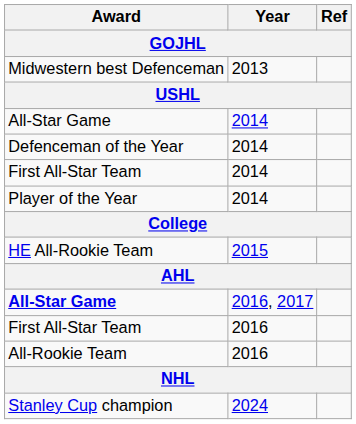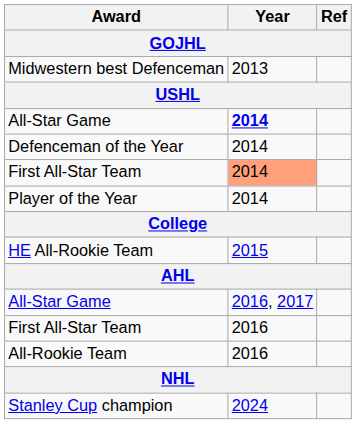(250, 120) normal -> (250, 120) bold
(250, 172) no background -> (250, 172) lightsalmon background
(62, 302) bold -> (60, 302) normal
